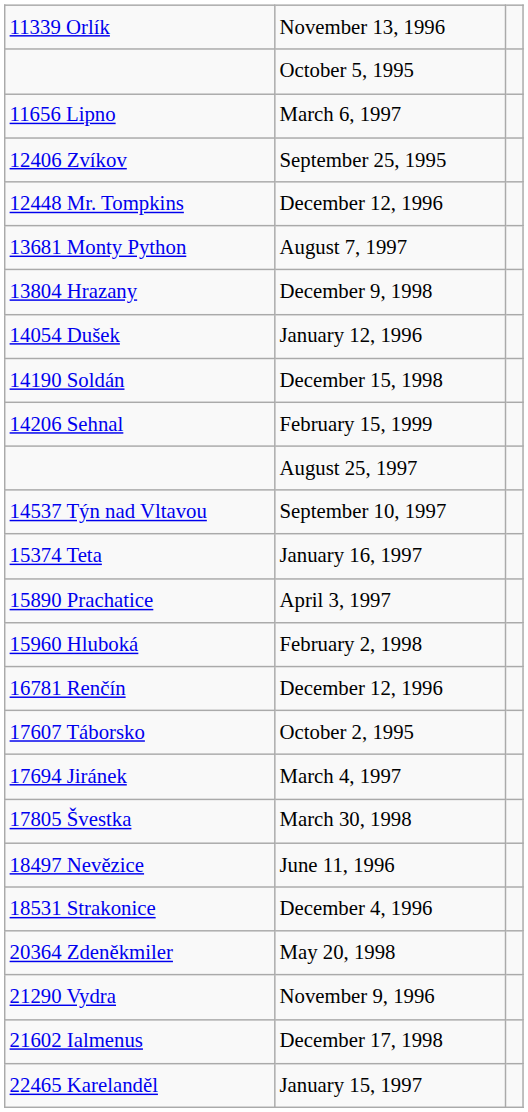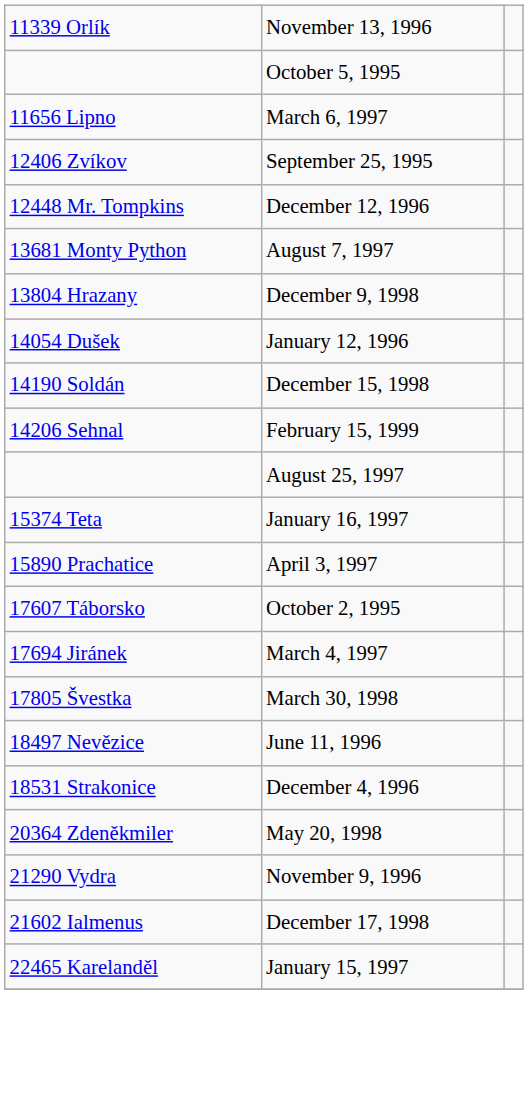- row: (108, 511)
- row: (74, 643)
- row: (68, 688)
